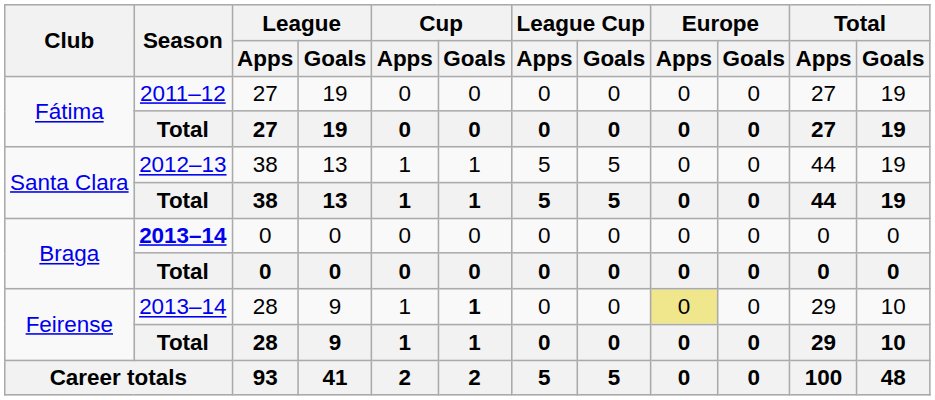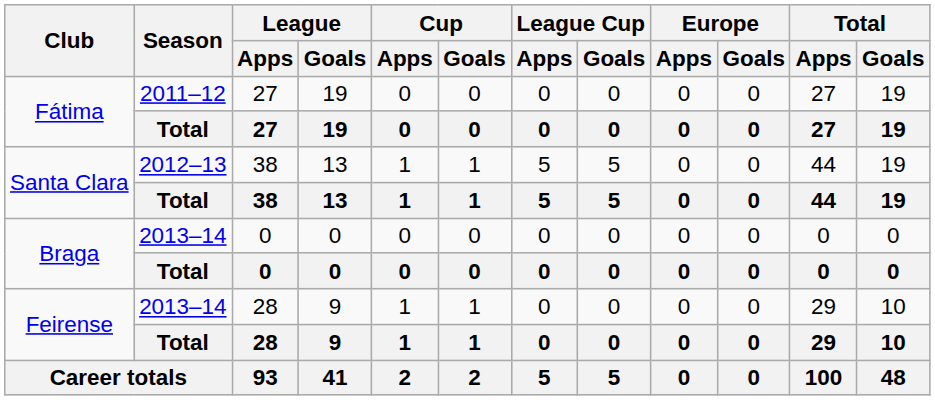(183, 236) bold -> (183, 236) normal
(475, 307) bold -> (475, 307) normal
(684, 307) khaki background -> (684, 307) no background
